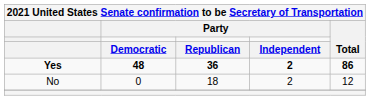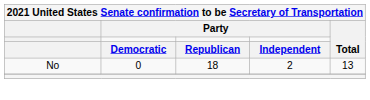- row: (53, 66)
(348, 82) 12 -> (348, 66) 13
